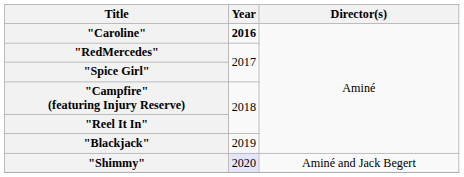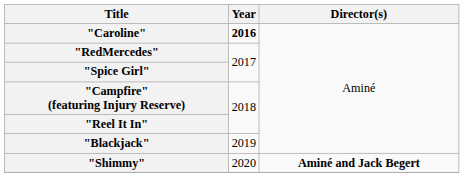(244, 162) lavender background -> (244, 162) no background
(359, 162) normal -> (359, 162) bold
